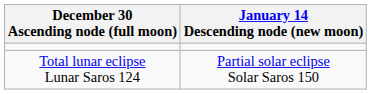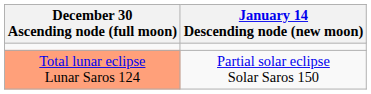(92, 69) no background -> (92, 69) lightsalmon background
